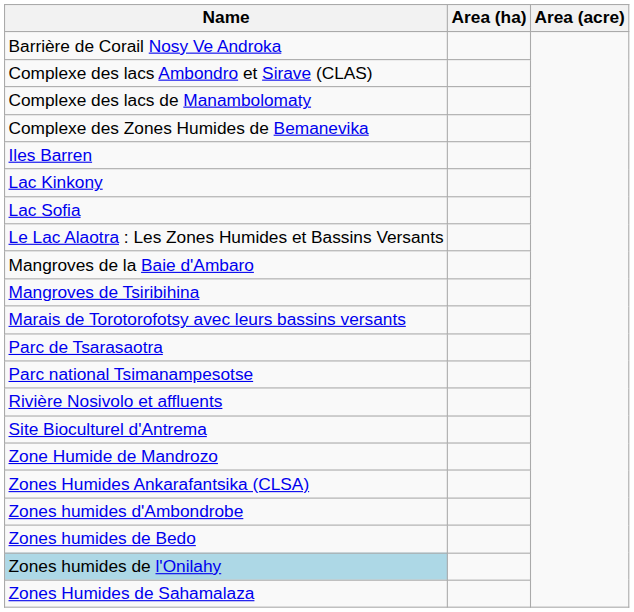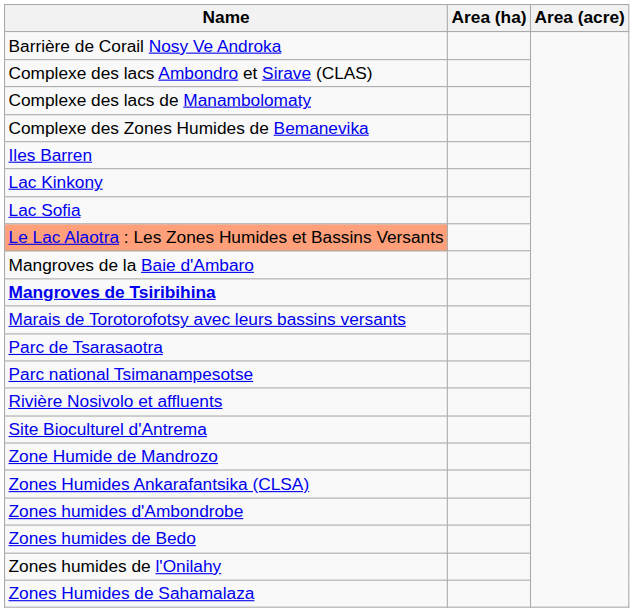(226, 237) no background -> (226, 237) lightsalmon background
(104, 292) normal -> (112, 292) bold
(115, 566) lightblue background -> (115, 566) no background
